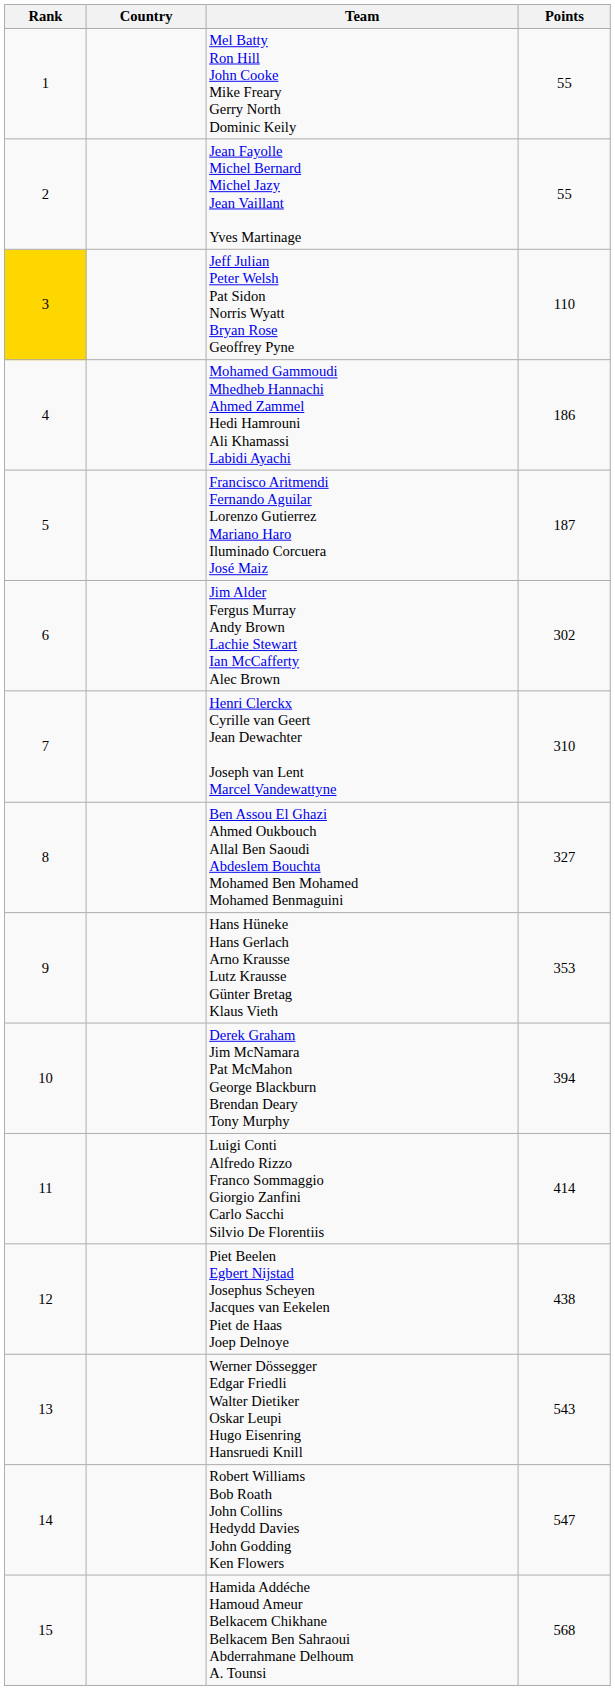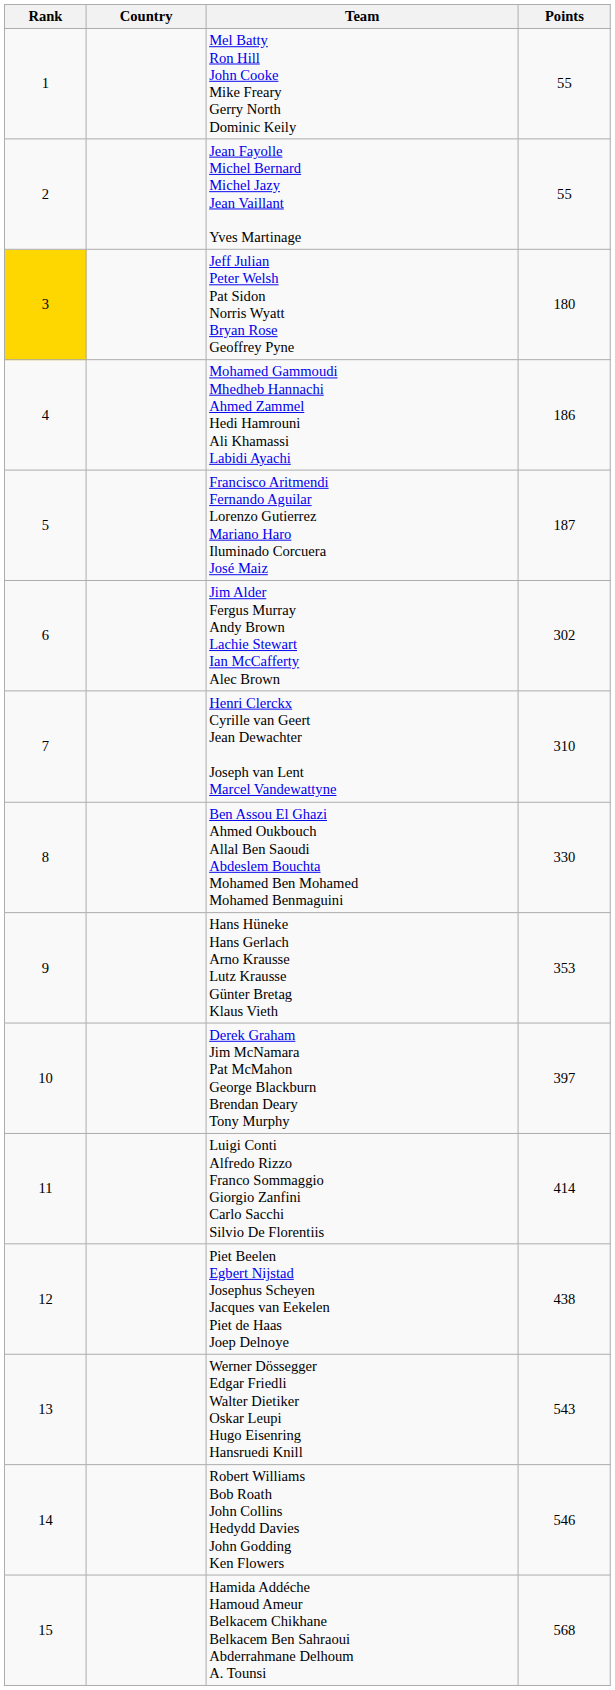(564, 304) 110 -> (564, 304) 180
(564, 857) 327 -> (564, 857) 330
(564, 1078) 394 -> (564, 1078) 397
(564, 1519) 547 -> (564, 1519) 546
